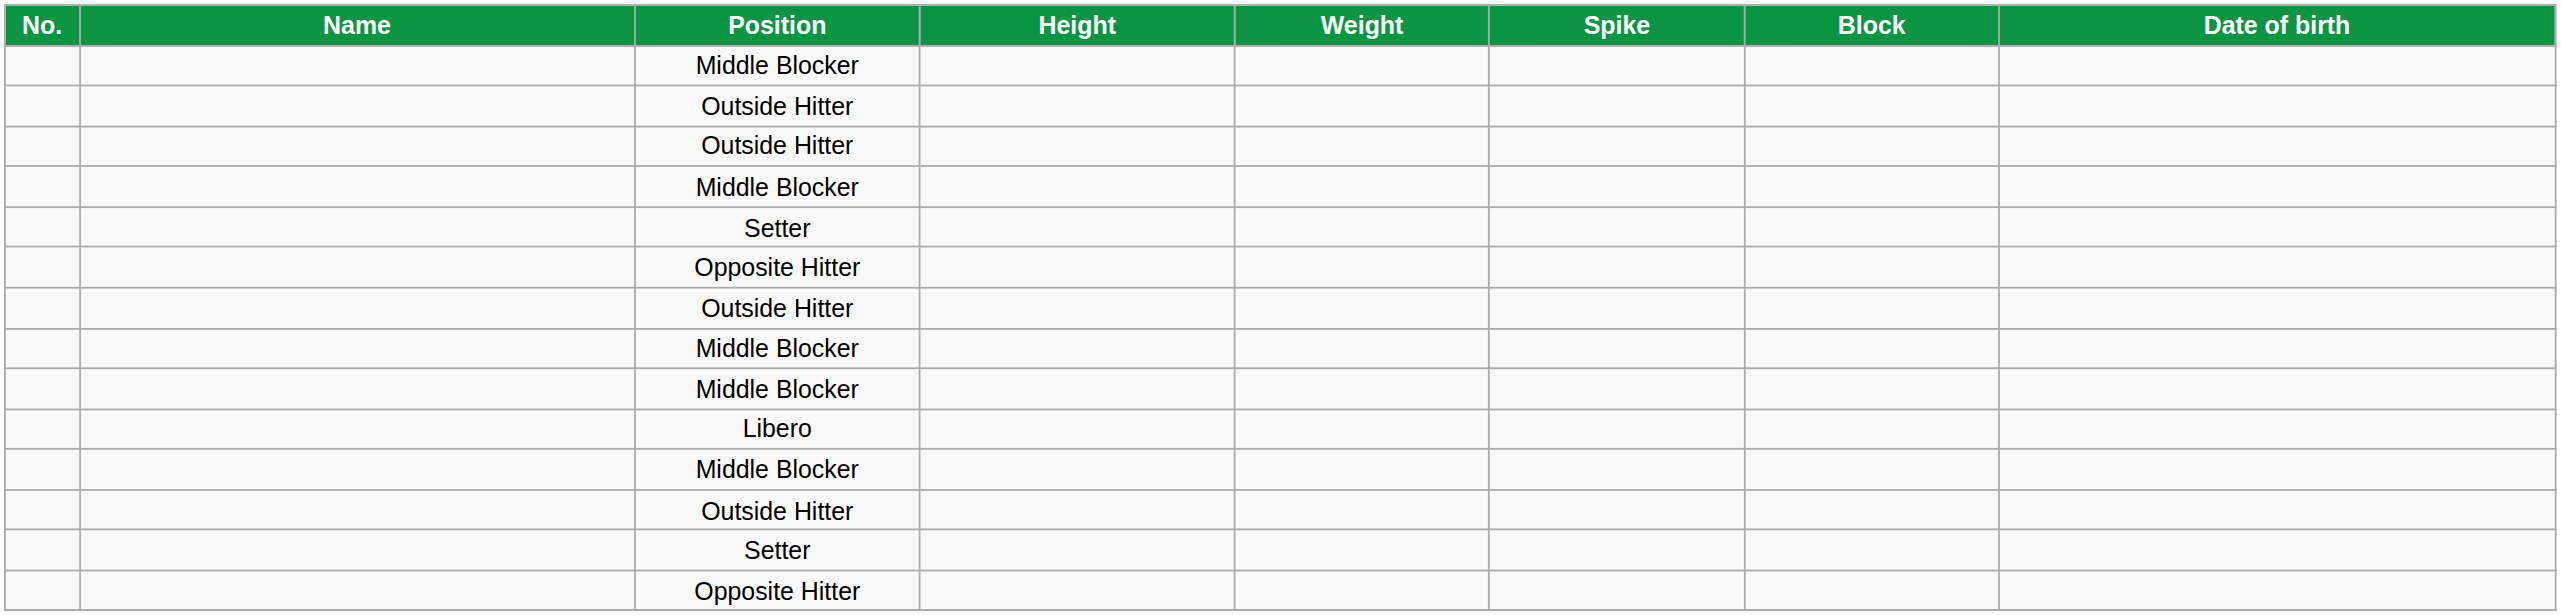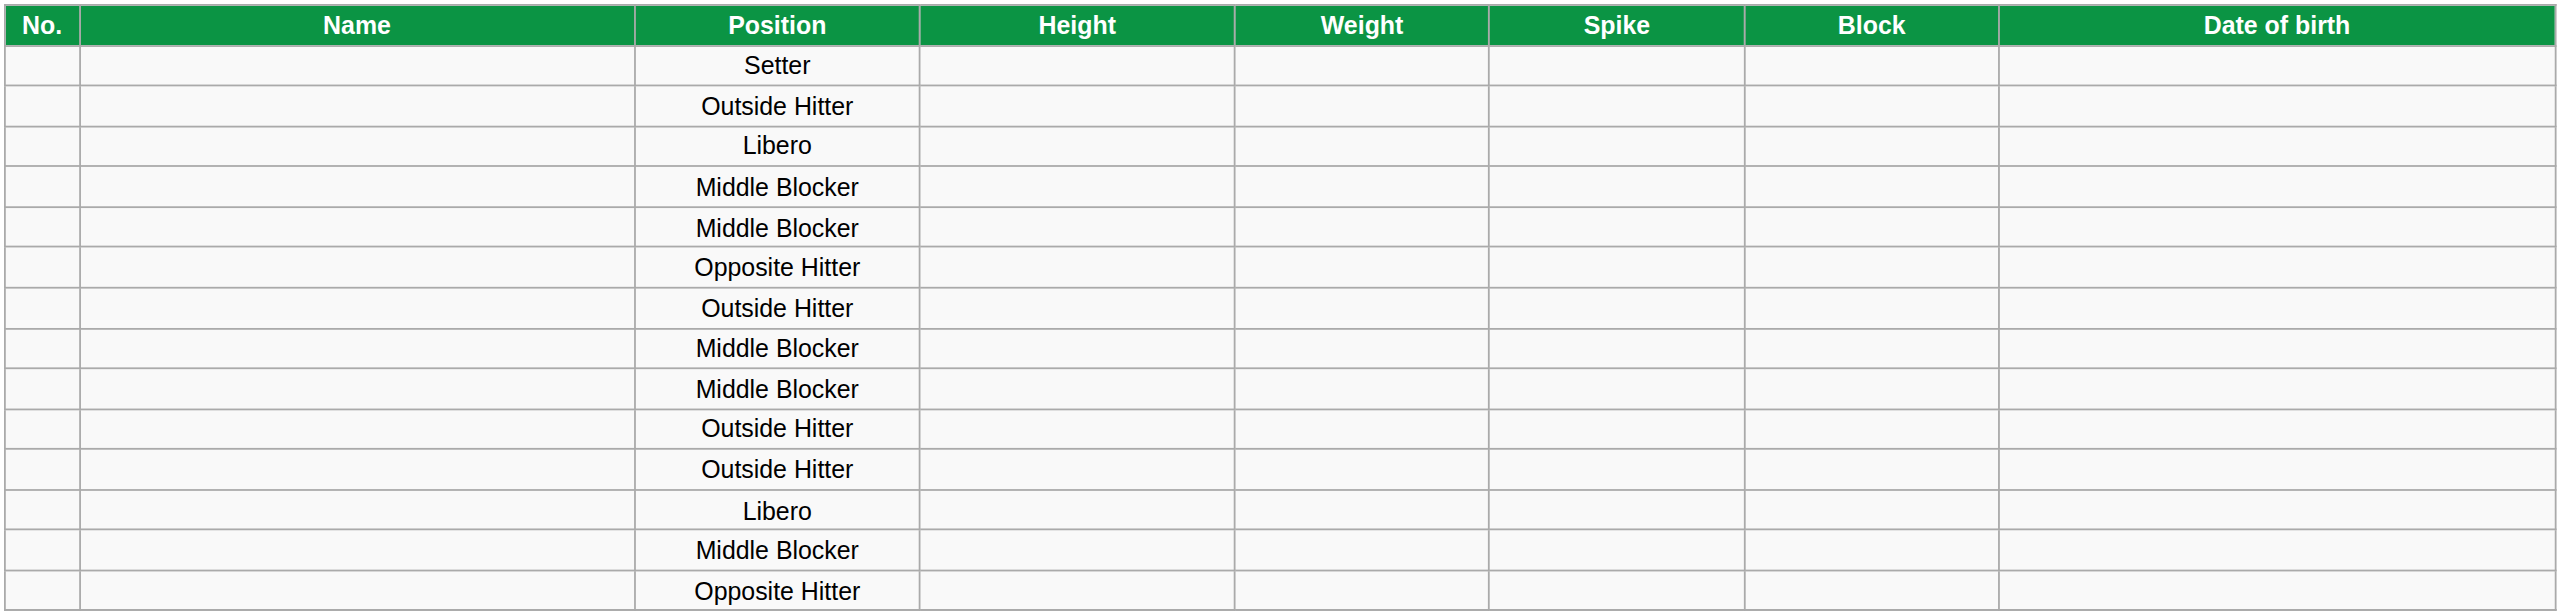(777, 65) Middle Blocker -> (777, 65) Setter
(777, 146) Outside Hitter -> (777, 146) Libero
(777, 227) Setter -> (777, 227) Middle Blocker
(777, 429) Libero -> (777, 429) Outside Hitter
(777, 469) Middle Blocker -> (777, 469) Outside Hitter
(777, 510) Outside Hitter -> (777, 510) Libero
(777, 550) Setter -> (777, 550) Middle Blocker
